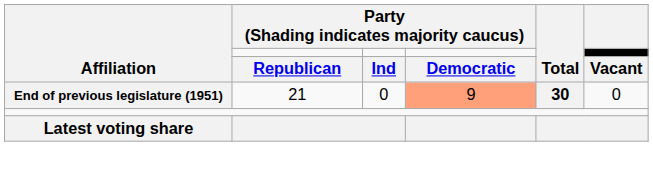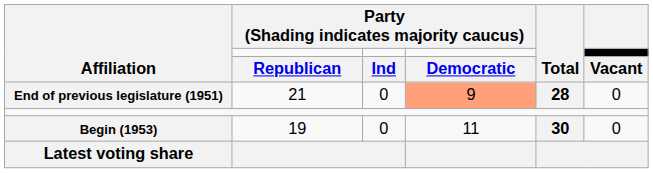(560, 95) 30 -> (560, 95) 28
+ row: (118, 129)
